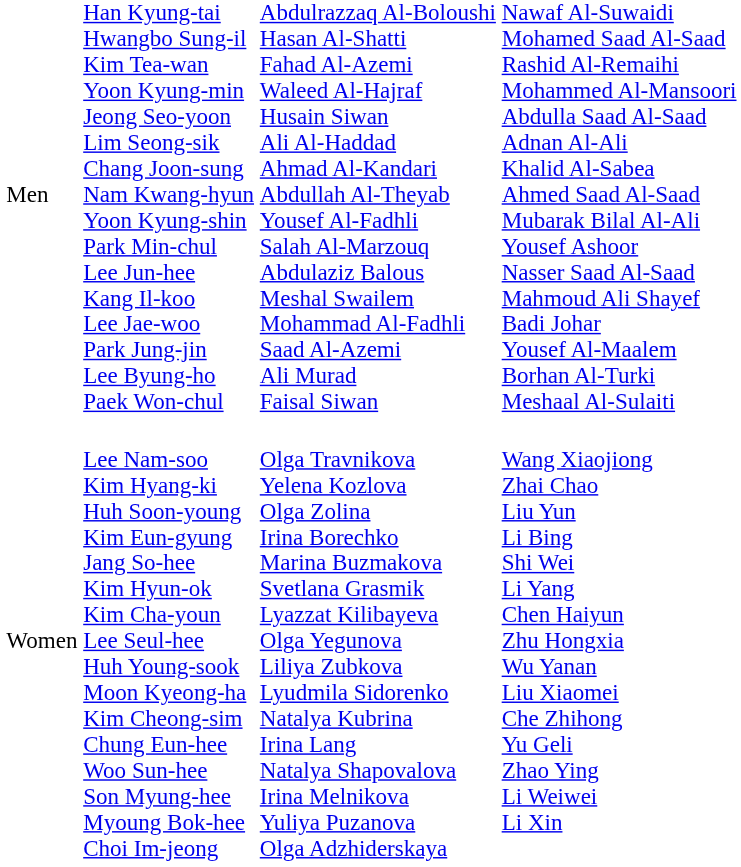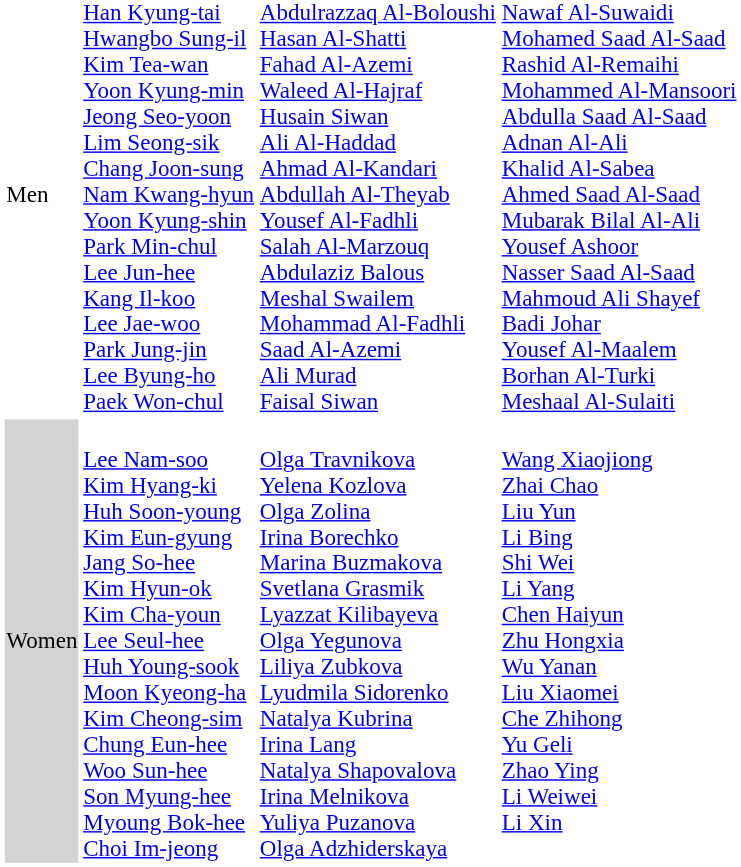(42, 640) no background -> (42, 640) lightgrey background
